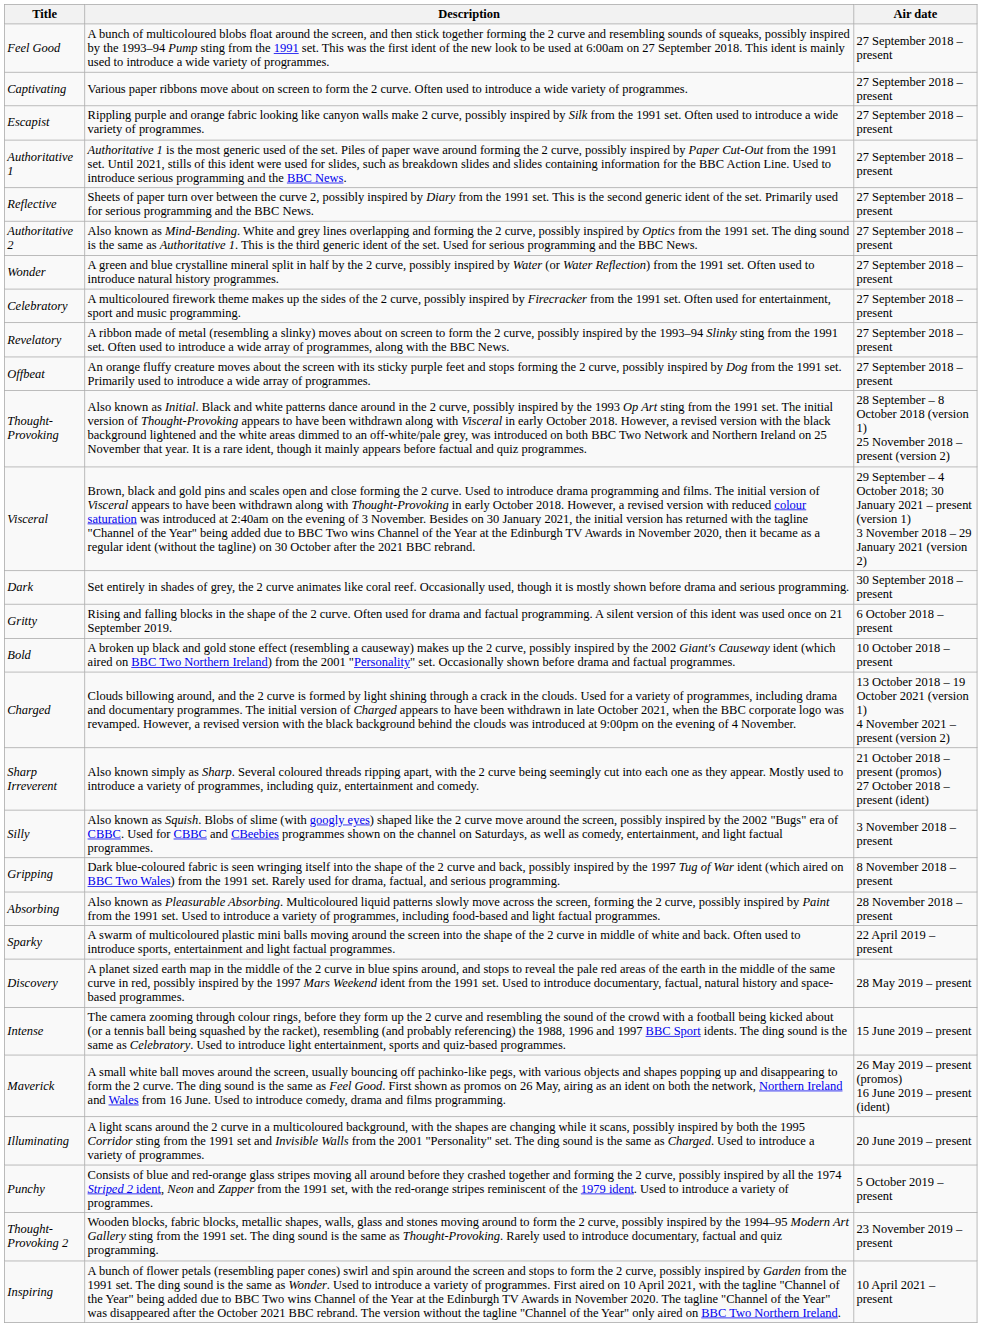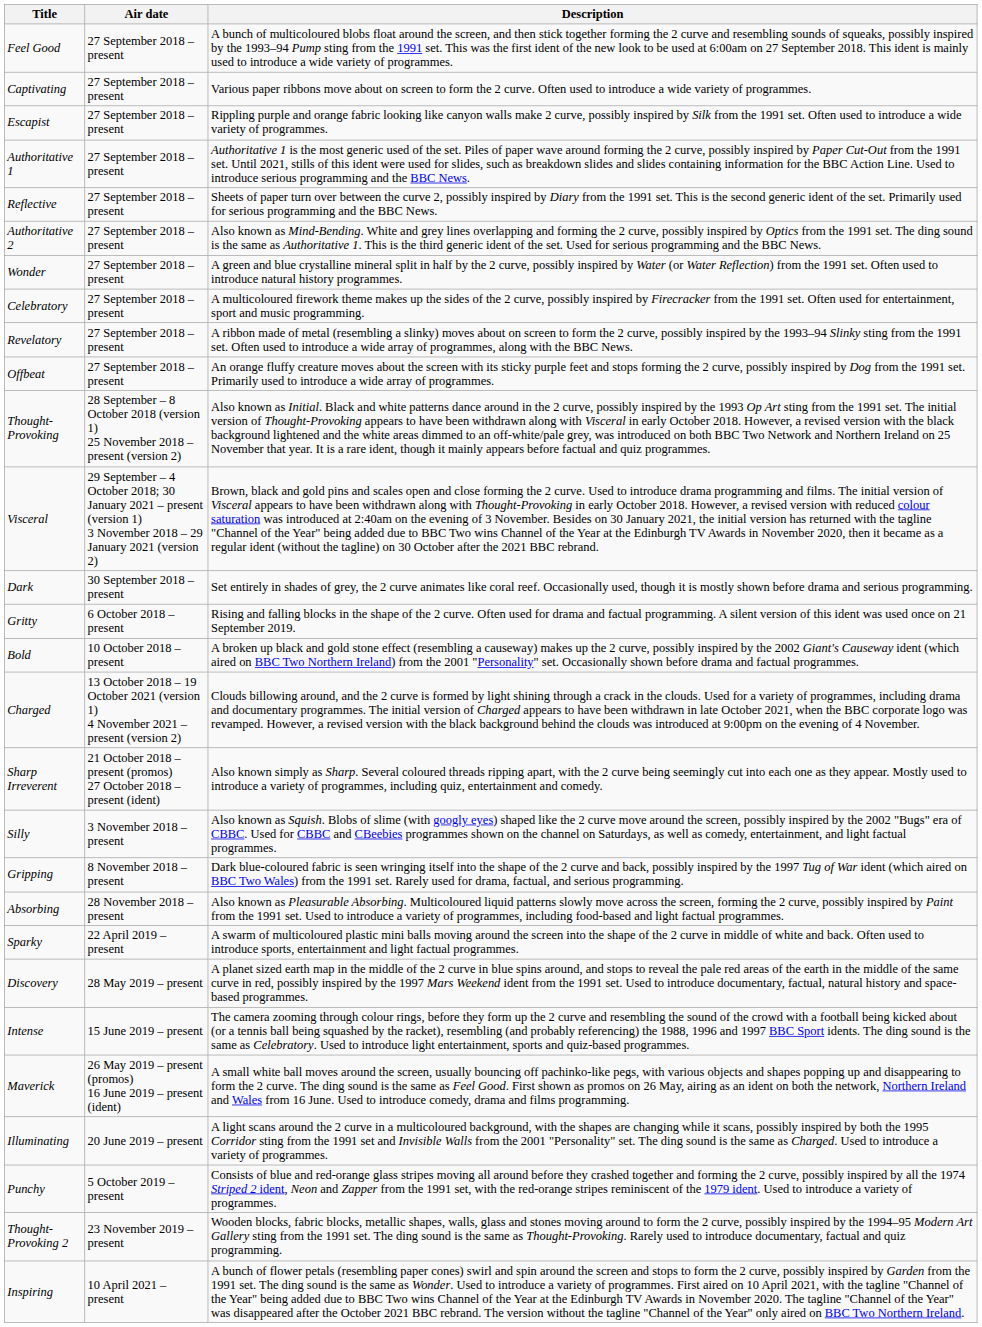columns swapped: (915, 14) <-> (469, 14)
